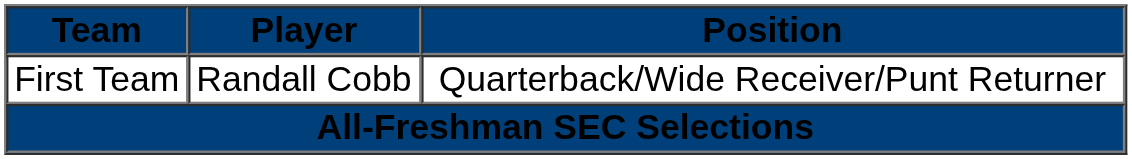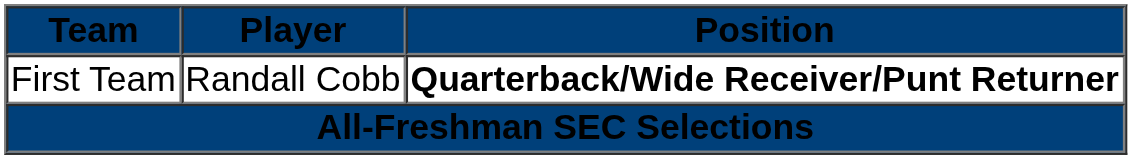(772, 78) normal -> (765, 78) bold
